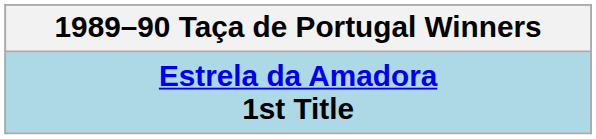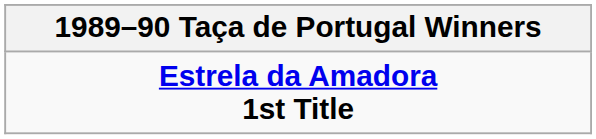(298, 92) lightblue background -> (298, 92) no background
